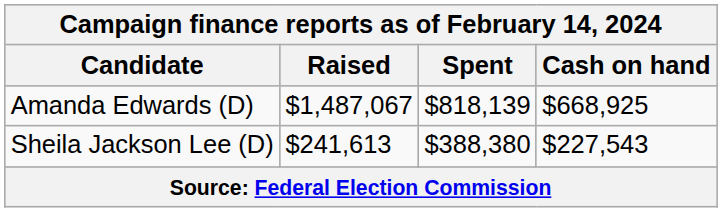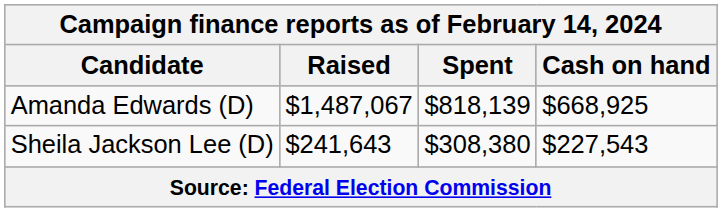(338, 145) $241,613 -> (338, 145) $241,643
(478, 145) $388,380 -> (478, 145) $308,380
